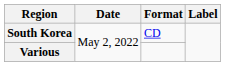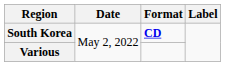(152, 33) normal -> (153, 33) bold
